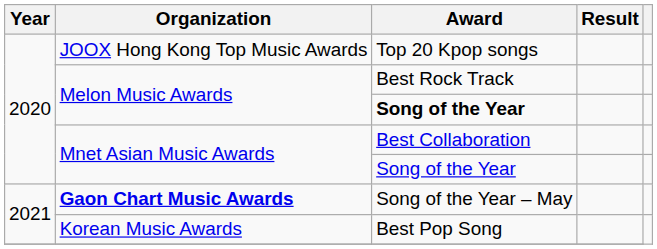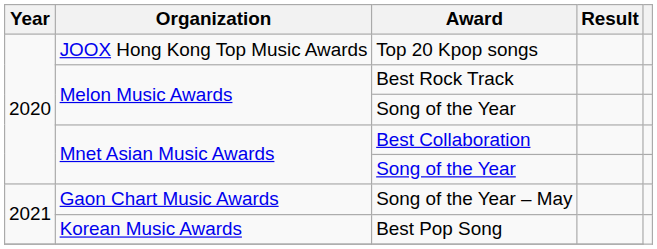(450, 109) bold -> (446, 109) normal
(177, 199) bold -> (169, 199) normal
